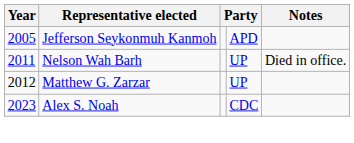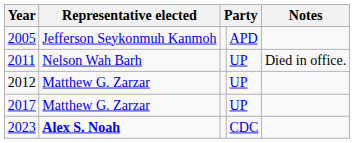+ row: (22, 104)
(80, 104) normal -> (81, 127) bold
